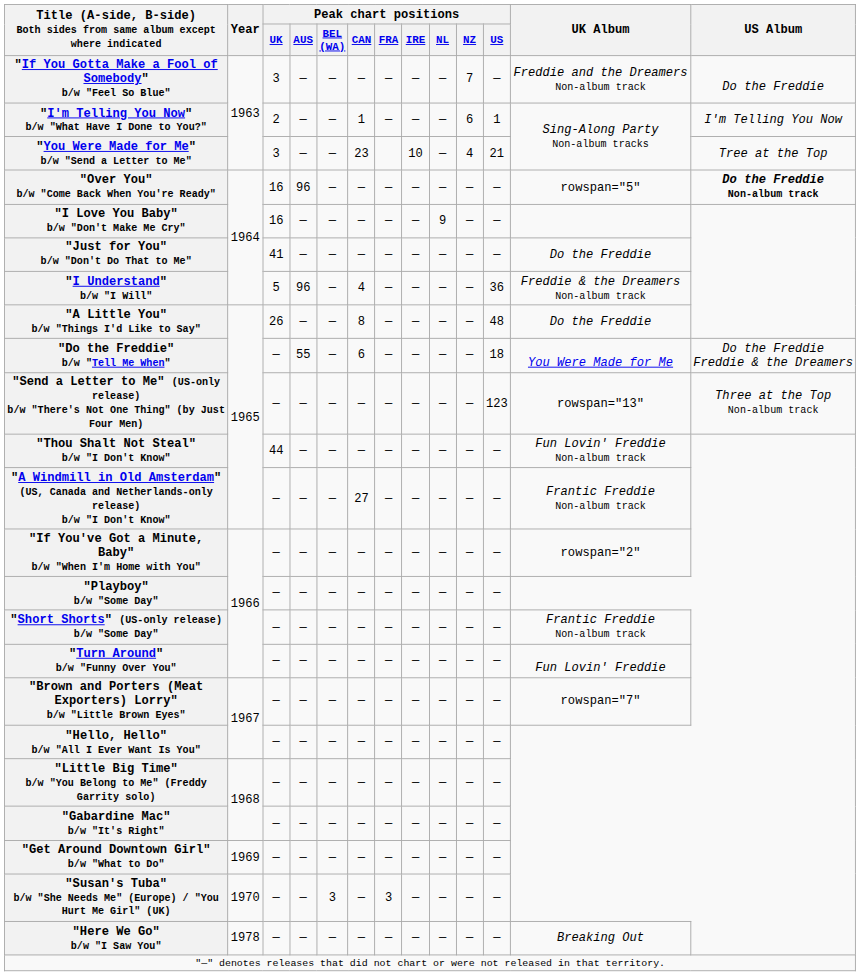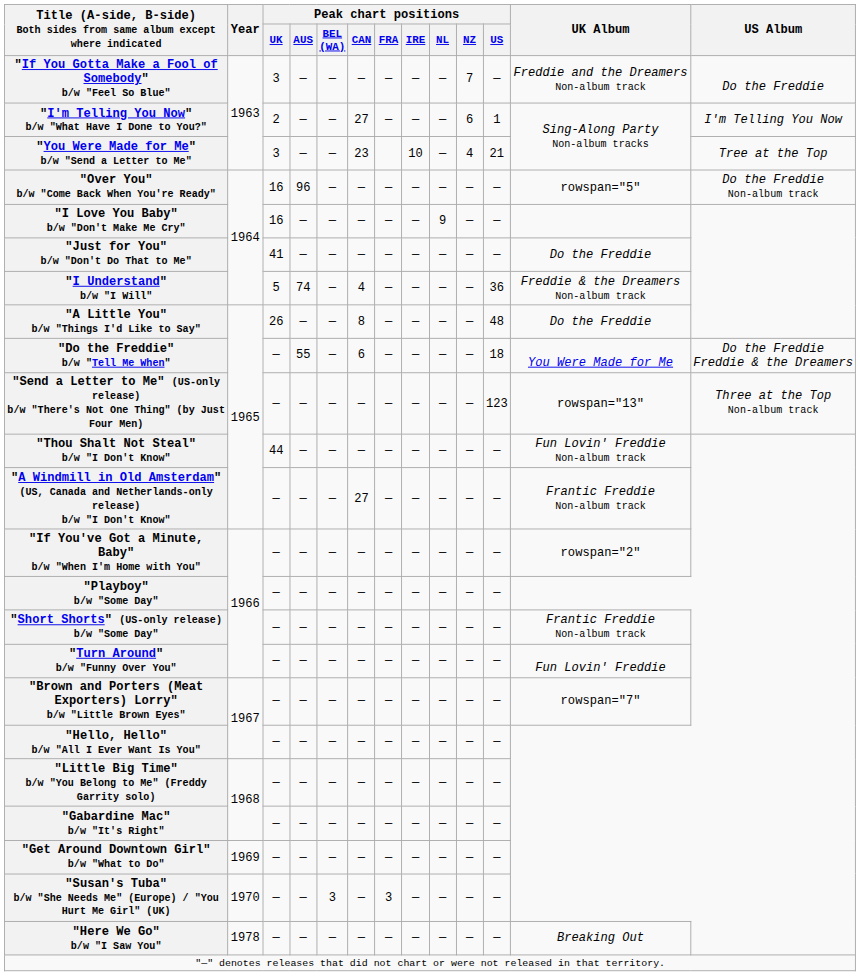(361, 120) 1 -> (362, 120) 27
(773, 187) bold -> (773, 187) normal
(303, 288) 96 -> (303, 288) 74
